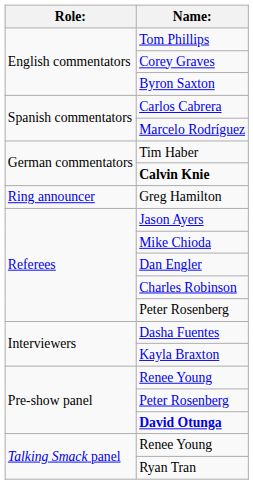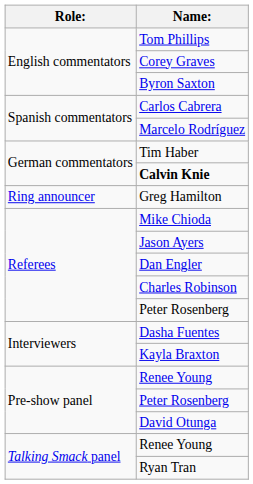(171, 219) Jason Ayers -> (175, 219) Mike Chioda
(175, 242) Mike Chioda -> (171, 242) Jason Ayers
(180, 422) bold -> (178, 422) normal
